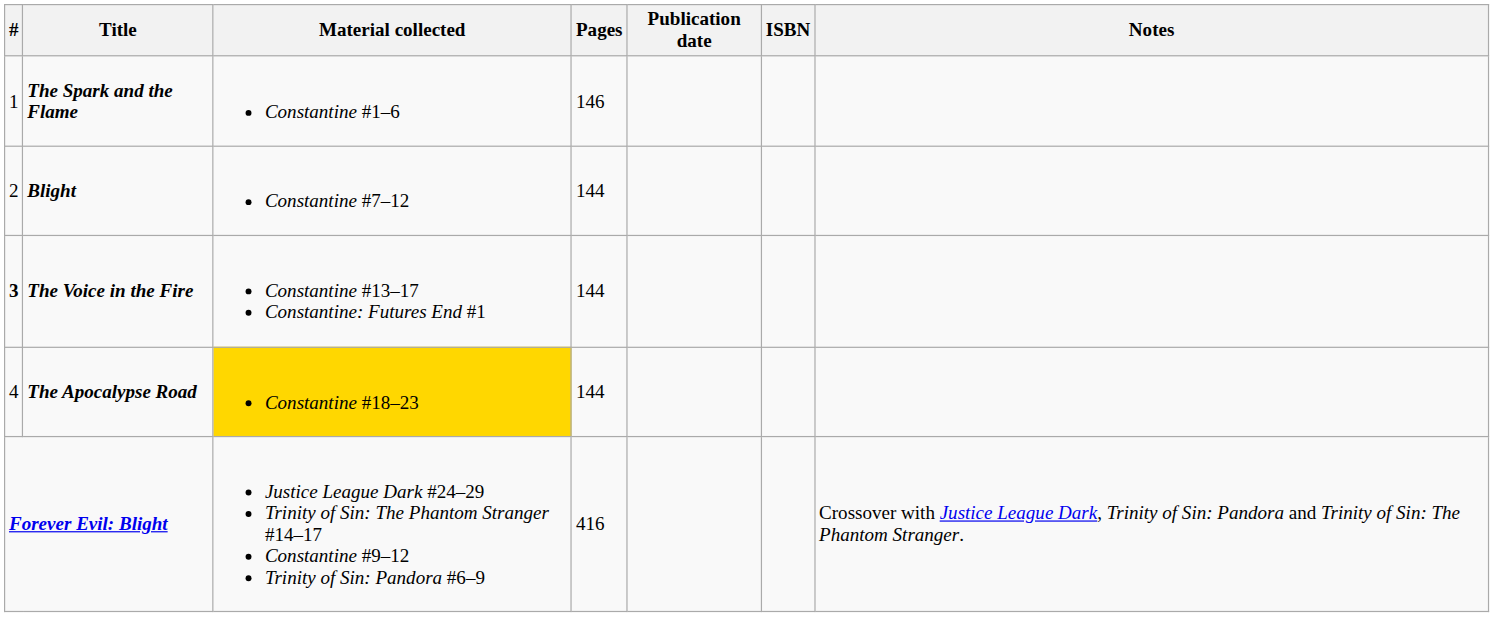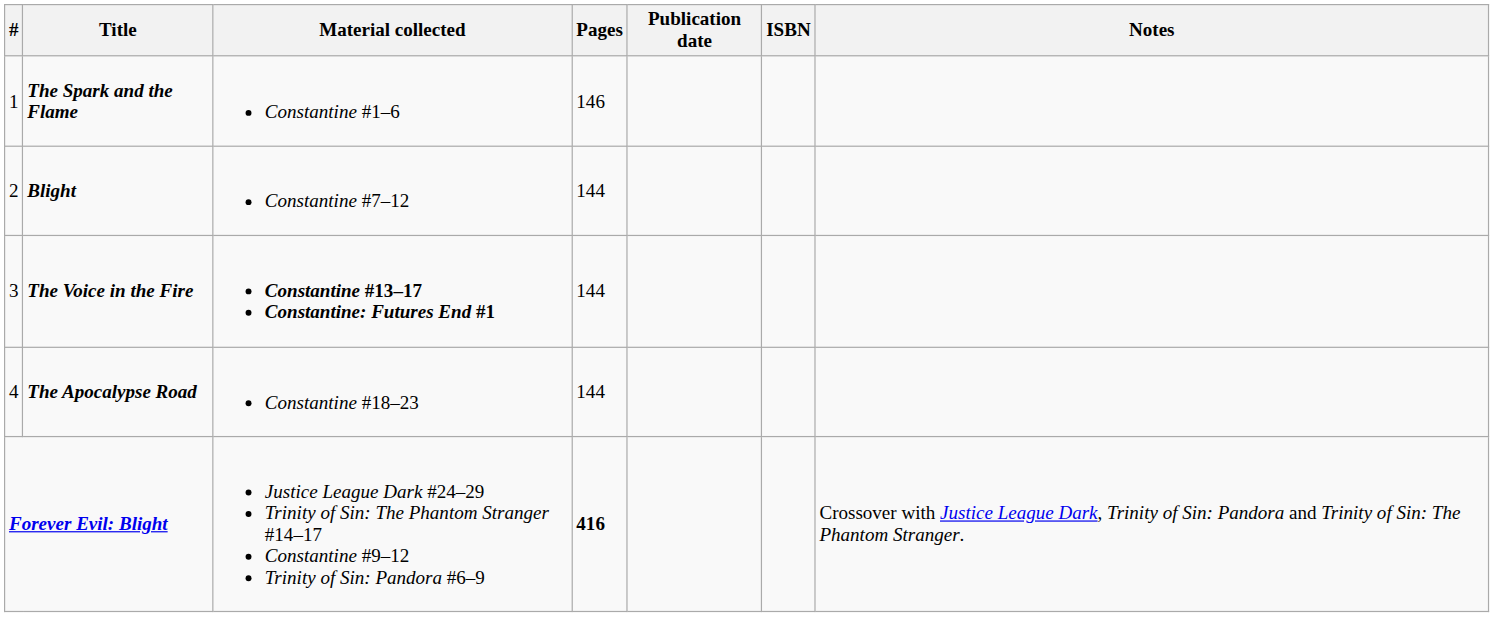(14, 291) bold -> (14, 291) normal
(392, 302) normal -> (392, 302) bold
(392, 402) gold background -> (392, 402) no background
(590, 524) normal -> (591, 524) bold
